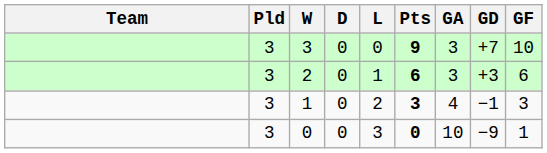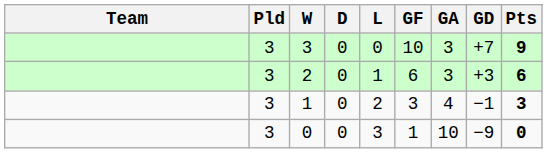columns swapped: (524, 19) <-> (415, 19)
